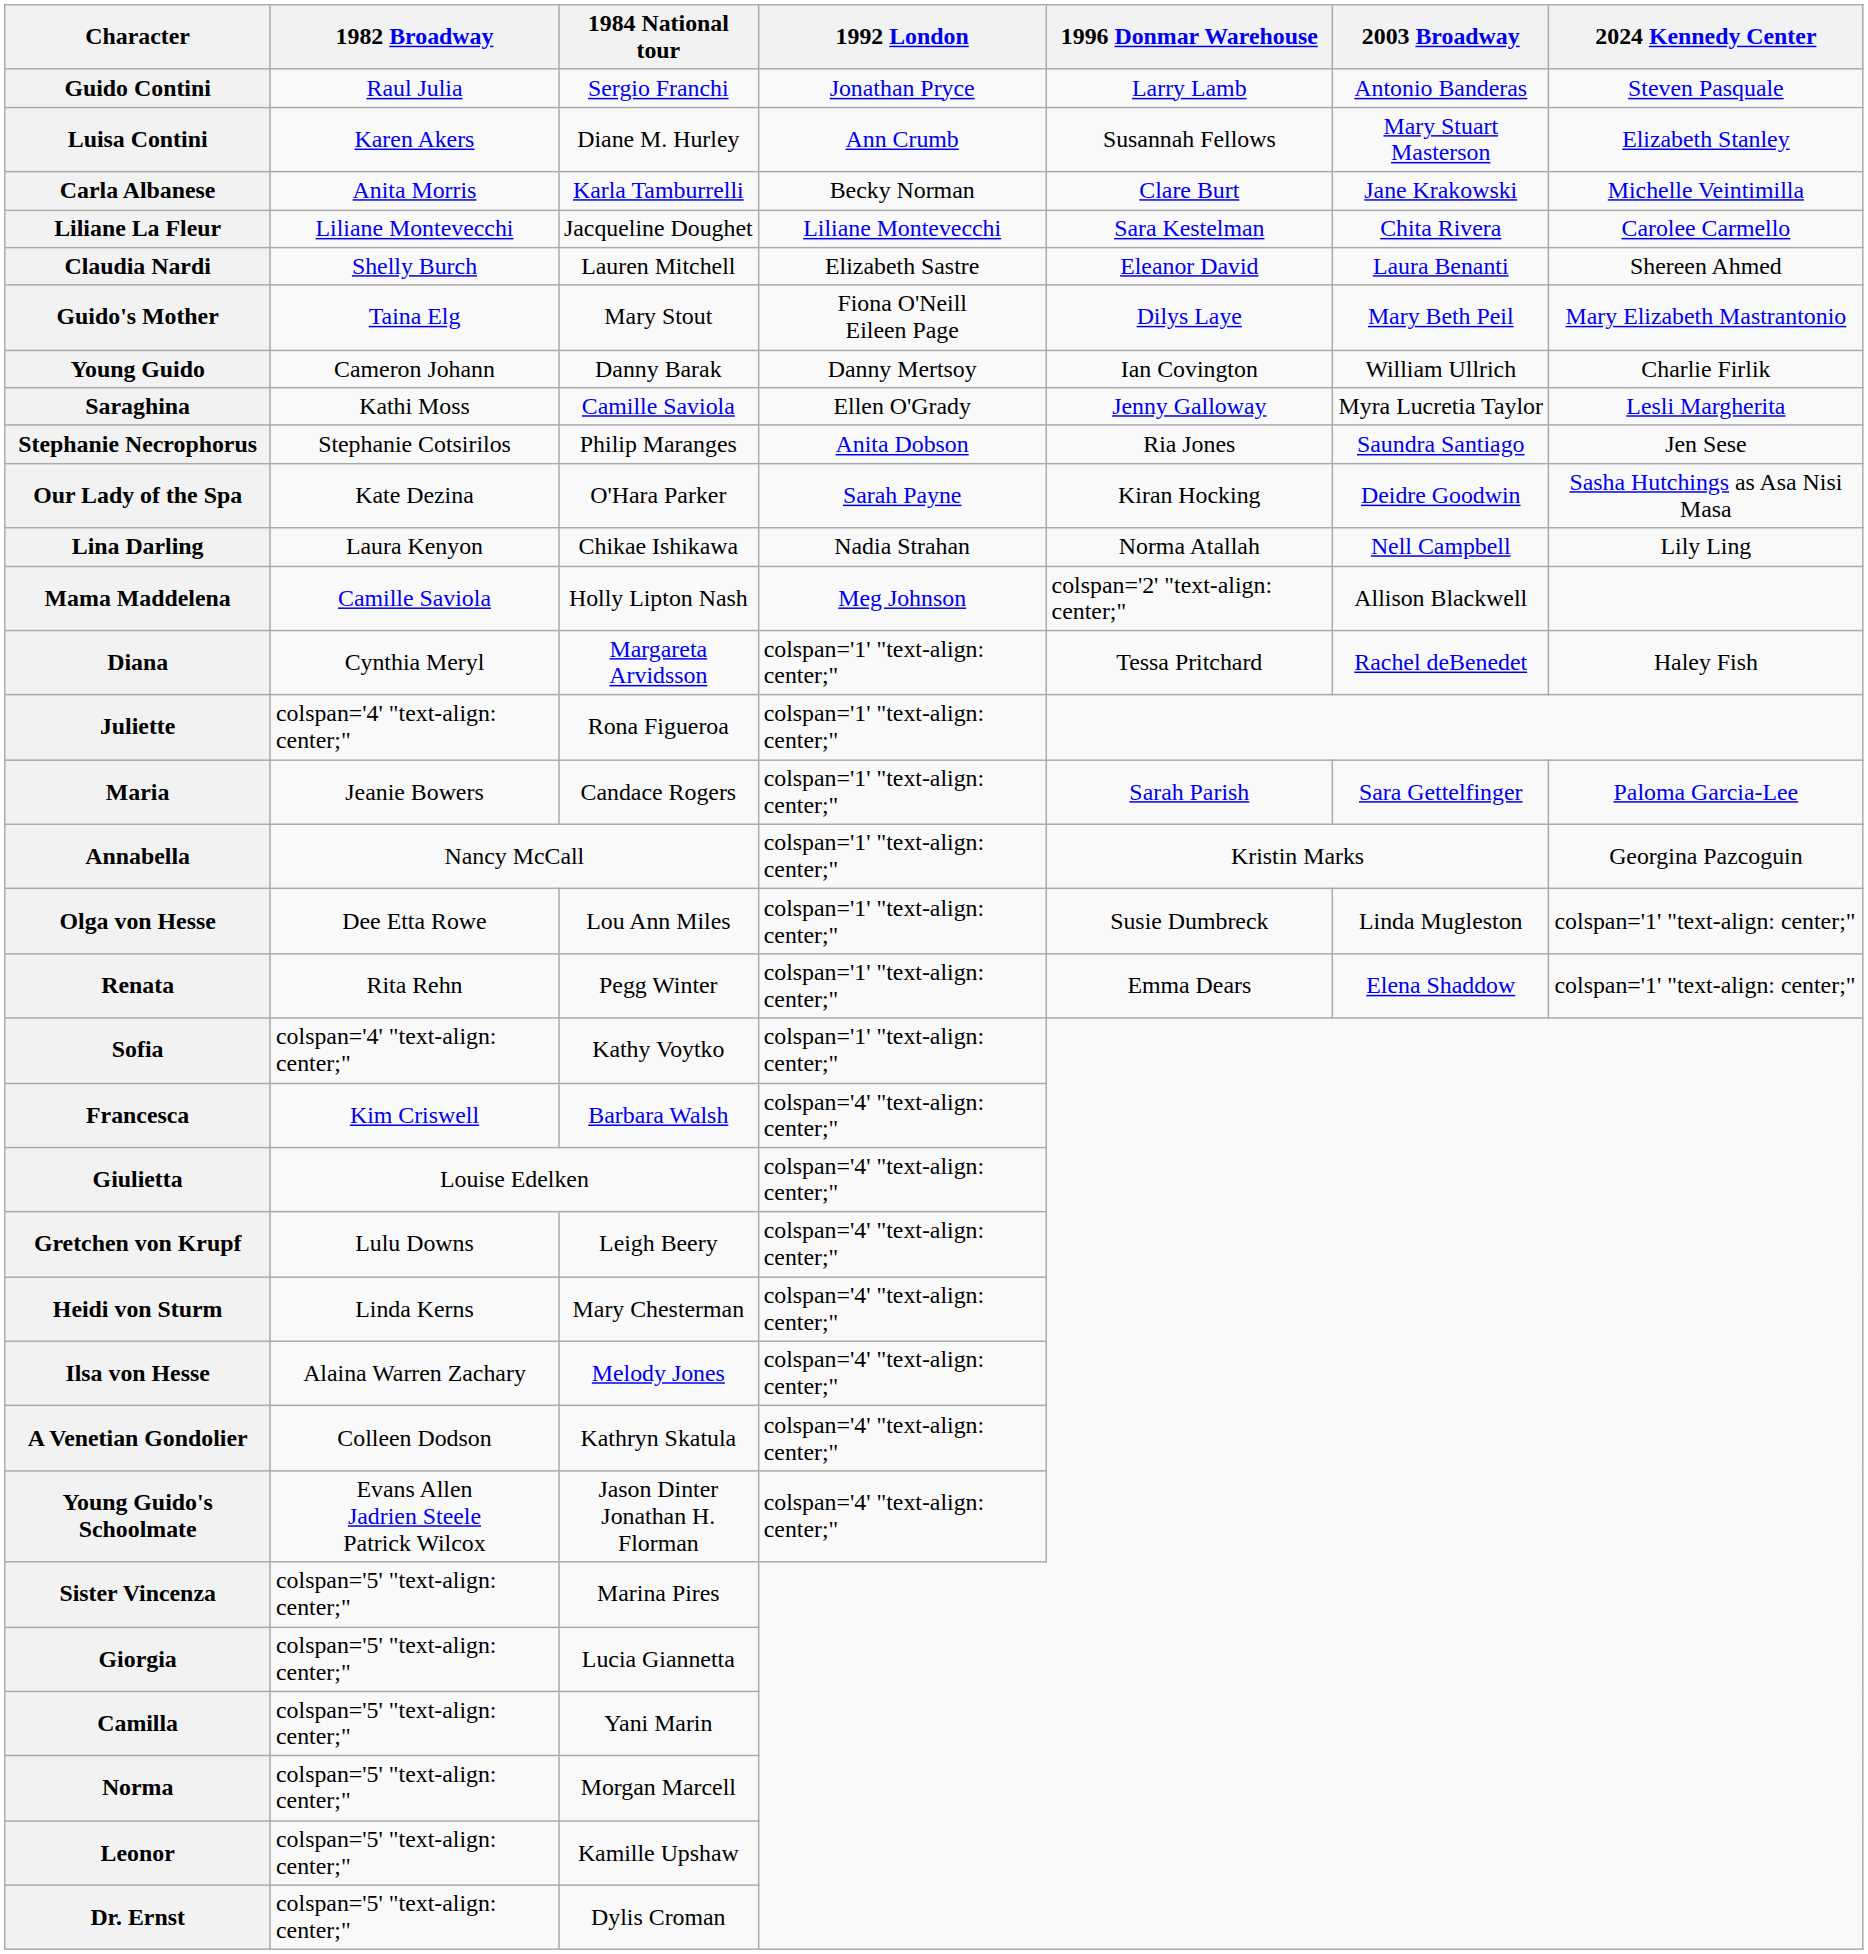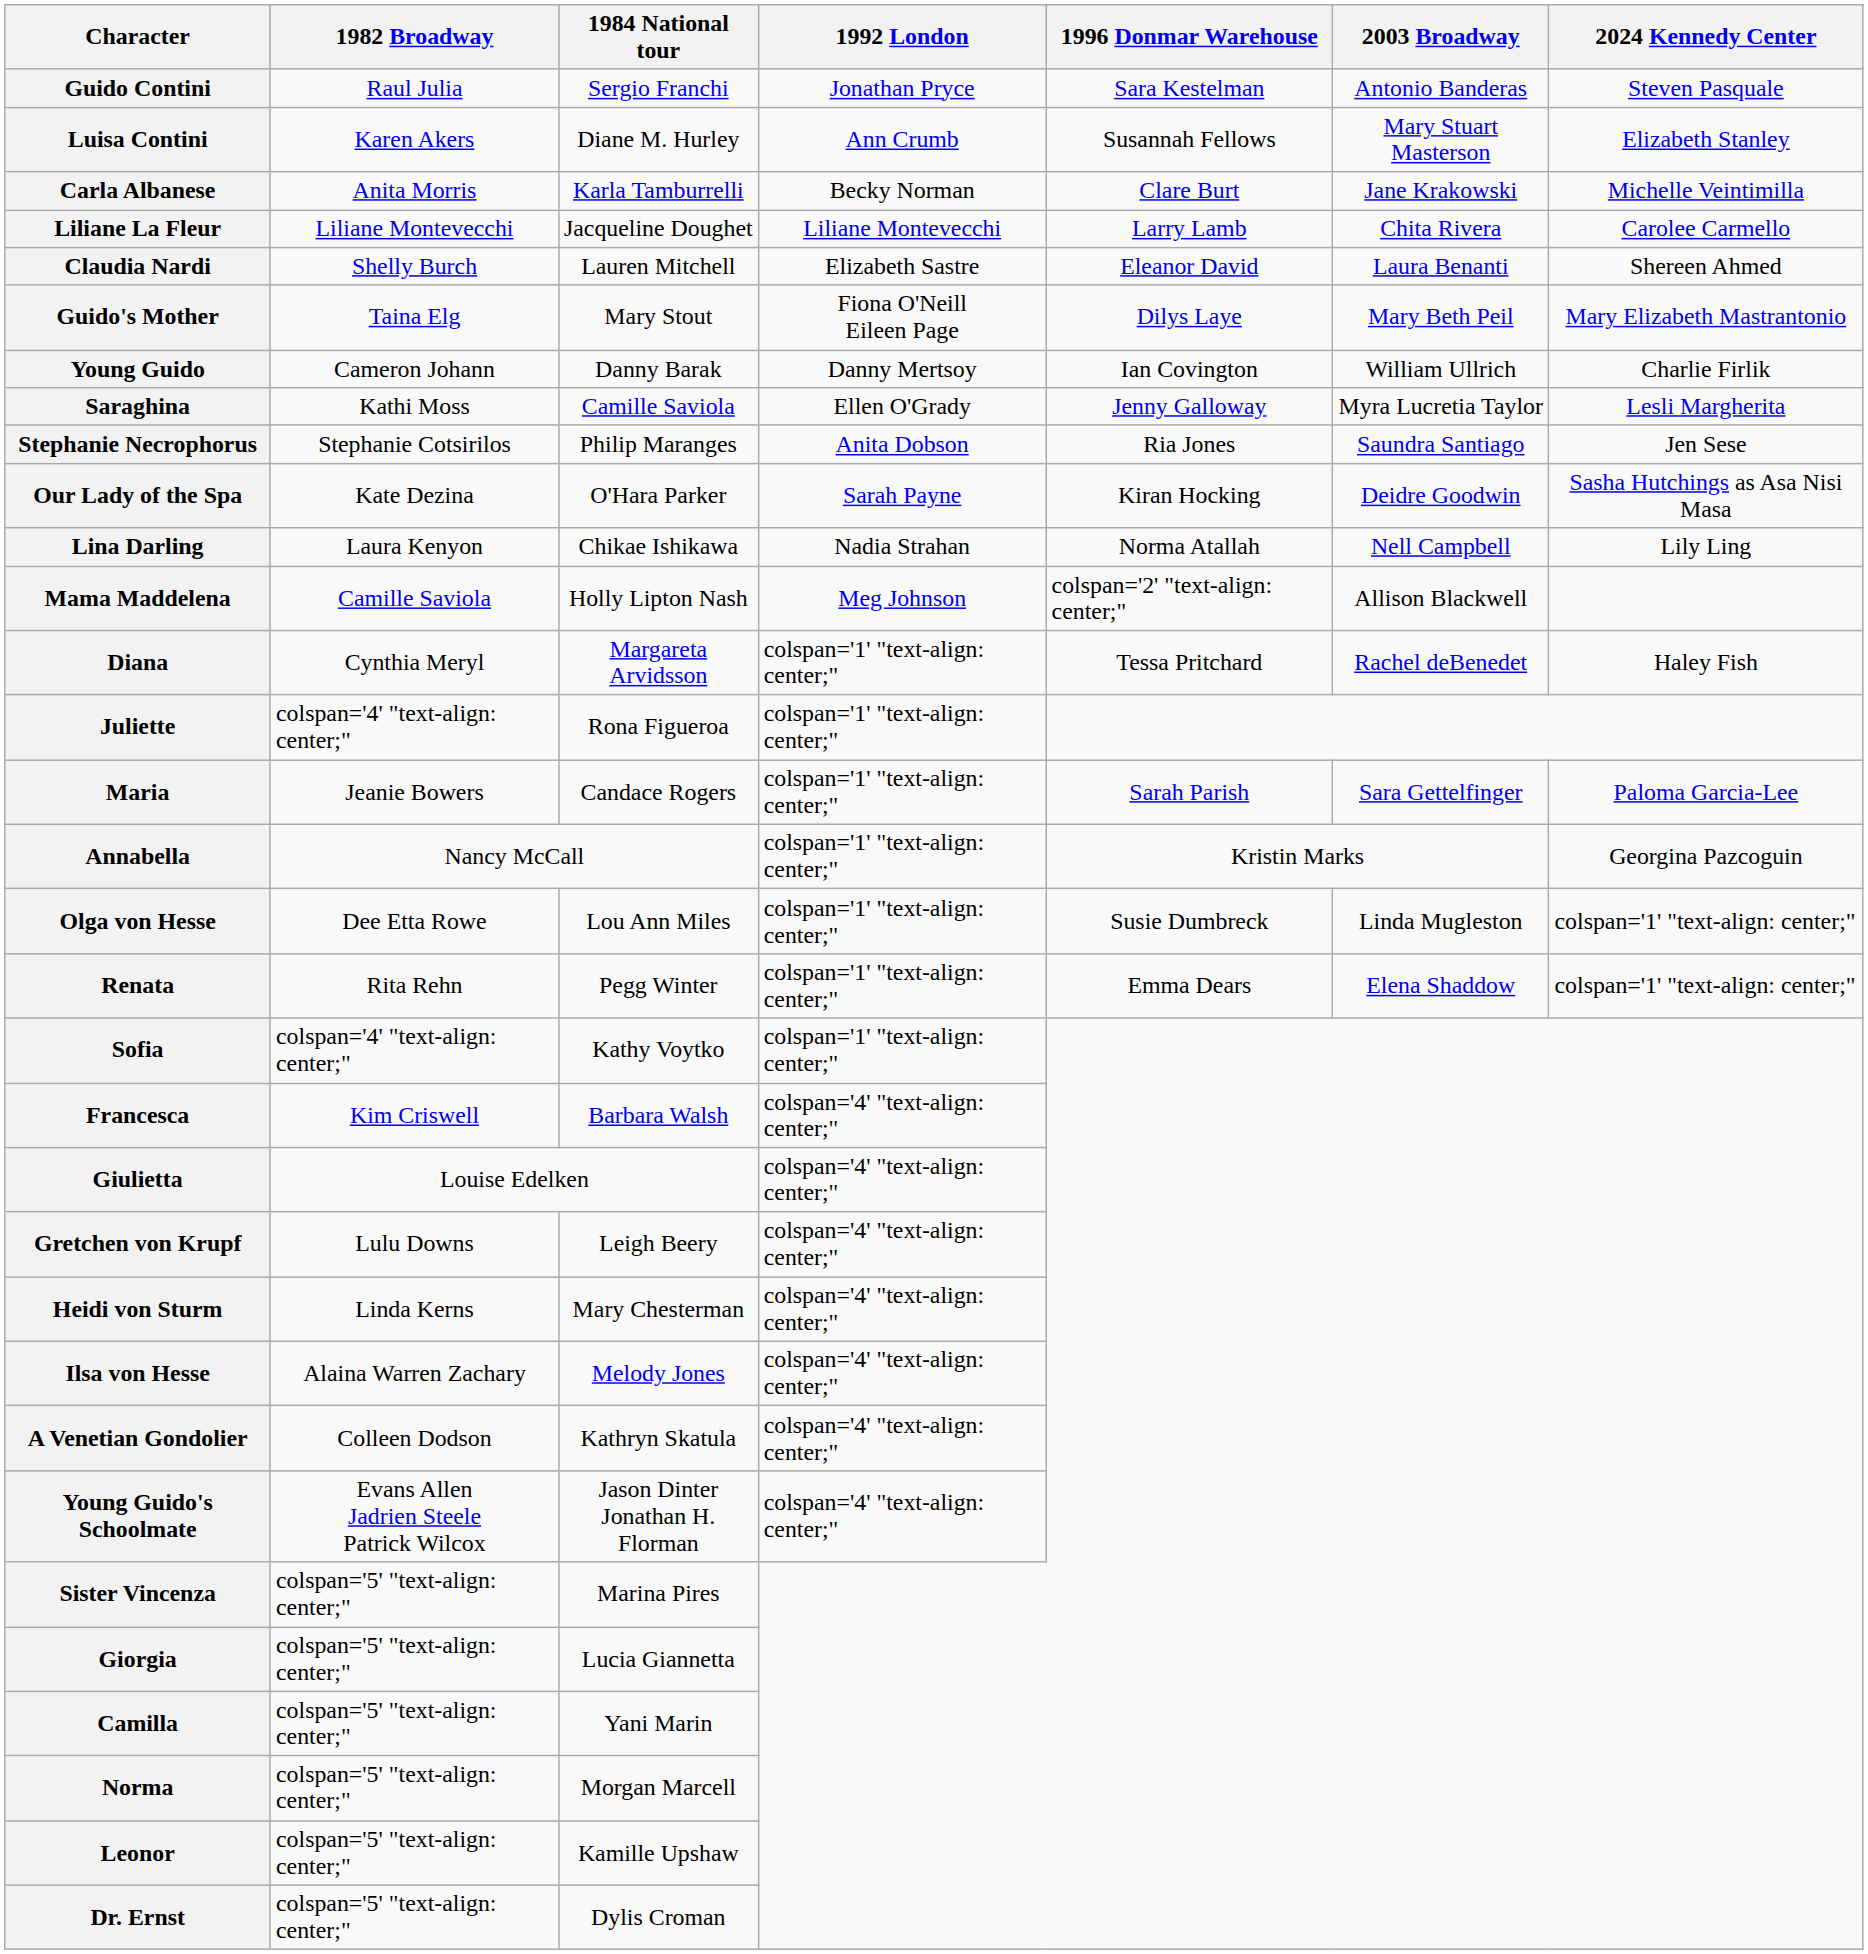(1189, 88) Larry Lamb -> (1189, 88) Sara Kestelman
(1189, 228) Sara Kestelman -> (1189, 228) Larry Lamb
